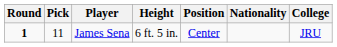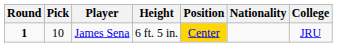(58, 32) 11 -> (58, 32) 10
(204, 32) no background -> (204, 32) gold background
